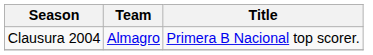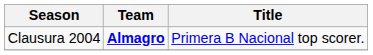(133, 38) normal -> (136, 38) bold
